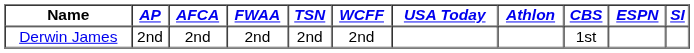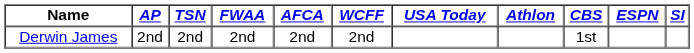columns swapped: (198, 15) <-> (310, 15)
